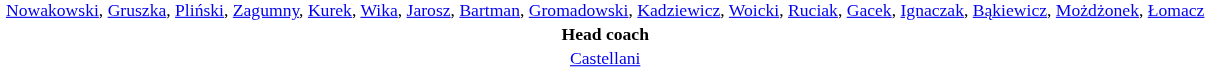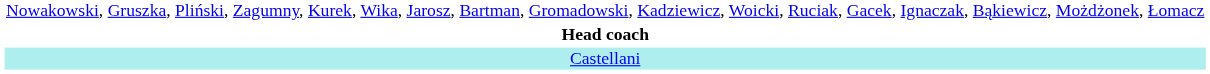(605, 58) no background -> (605, 58) paleturquoise background
